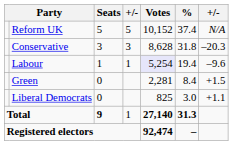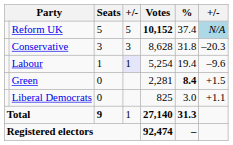(158, 30) normal -> (158, 30) bold
(217, 30) no background -> (217, 30) lightblue background
(128, 64) no background -> (128, 64) lavender background
(161, 64) lavender background -> (161, 64) no background
(190, 81) normal -> (190, 81) bold
